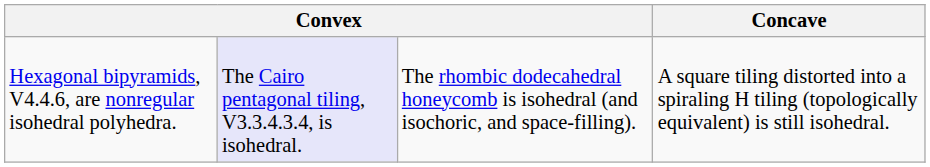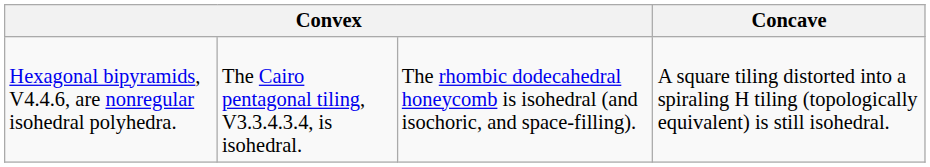(294, 110) lavender background -> (294, 110) no background
